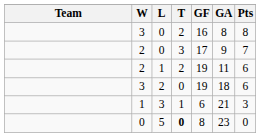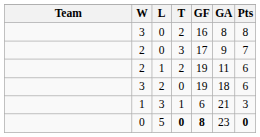(202, 123) normal -> (202, 123) bold
(245, 123) normal -> (245, 123) bold
